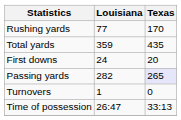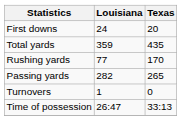rows swapped: (32, 60) <-> (38, 29)
(155, 76) lavender background -> (155, 76) no background
